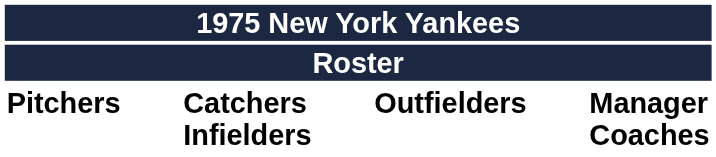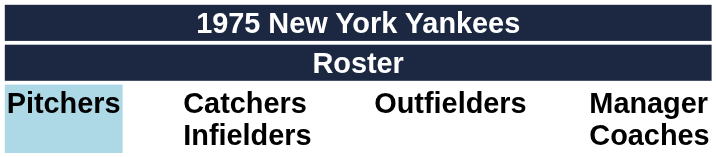(64, 103) no background -> (64, 103) lightblue background
